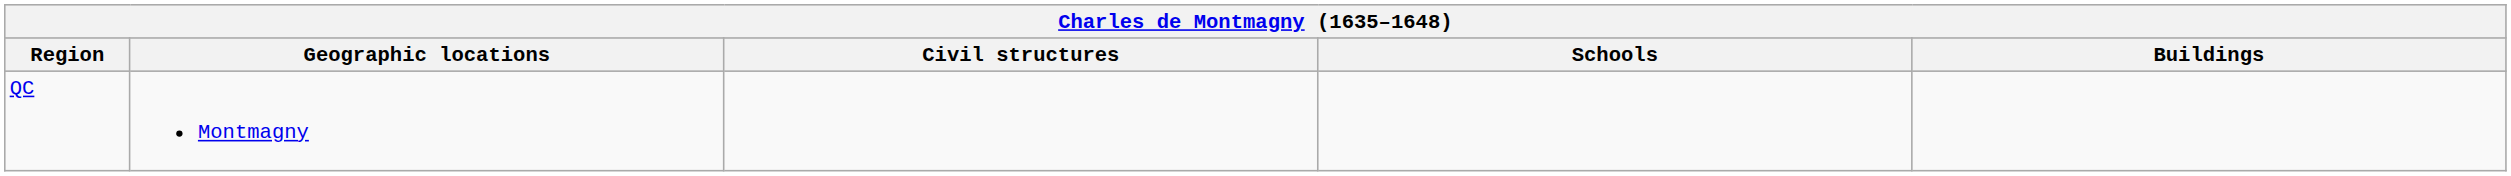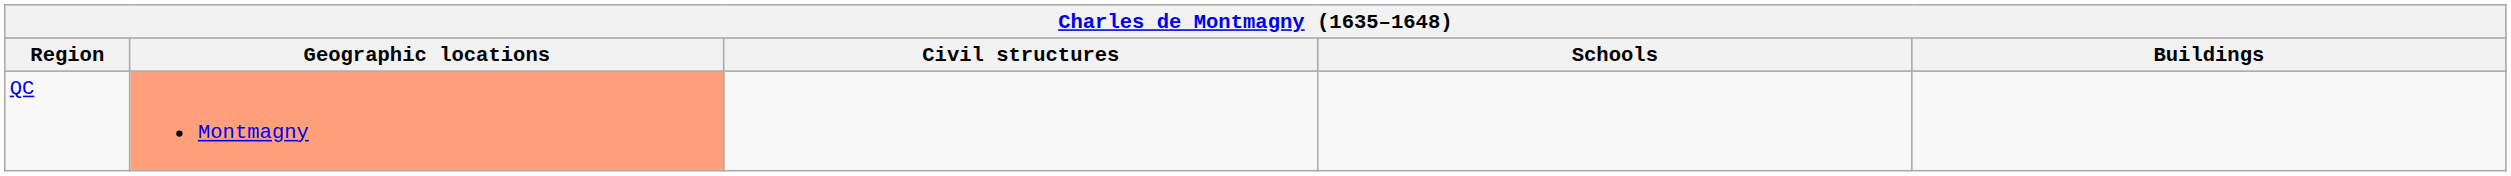(427, 133) no background -> (427, 133) lightsalmon background
